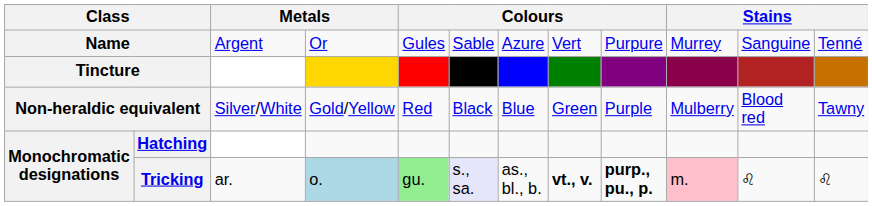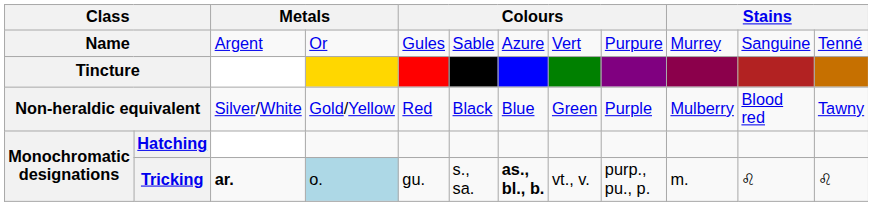(224, 179) normal -> (224, 179) bold
(414, 179) lightgreen background -> (414, 179) no background
(463, 179) lavender background -> (463, 179) no background
(522, 179) normal -> (523, 179) bold
(572, 179) bold -> (571, 179) normal
(629, 179) bold -> (628, 179) normal
(679, 179) pink background -> (679, 179) no background
